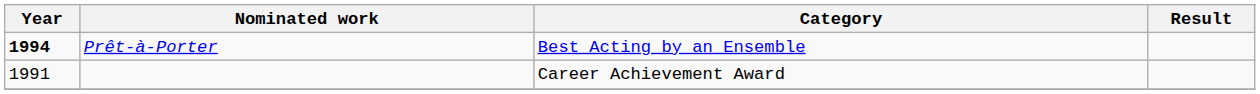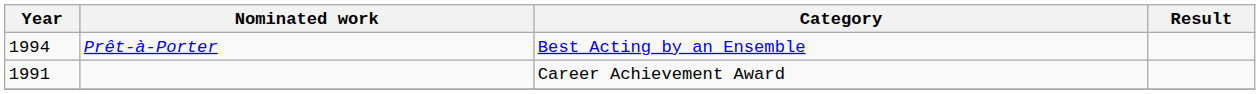(29, 47) bold -> (29, 47) normal
